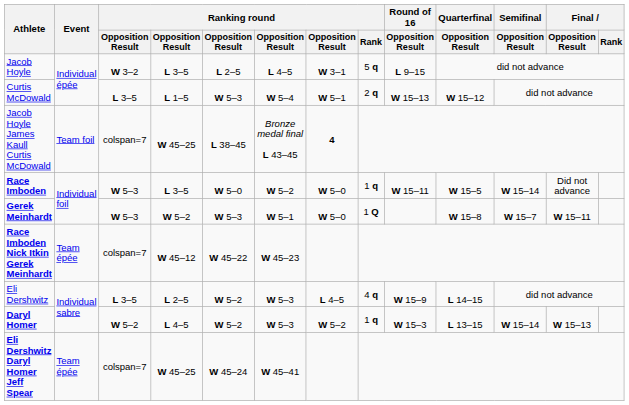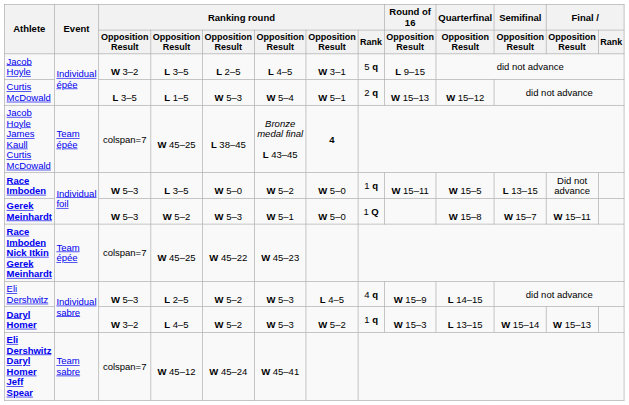(75, 139) Team foil -> (68, 139) Team épée
(520, 191) W 15–14 -> (520, 191) L 13–15
(176, 258) W 45–12 -> (176, 258) W 45–25
(125, 300) L 3–5 -> (125, 300) W 5–3
(125, 325) W 5–2 -> (125, 325) W 3–2
(68, 367) Team épée -> (68, 367) Team sabre
(176, 372) W 45–25 -> (176, 372) W 45–12
